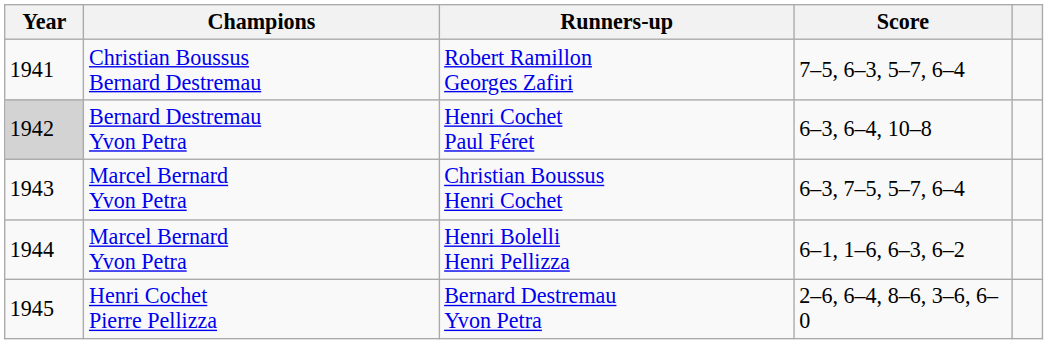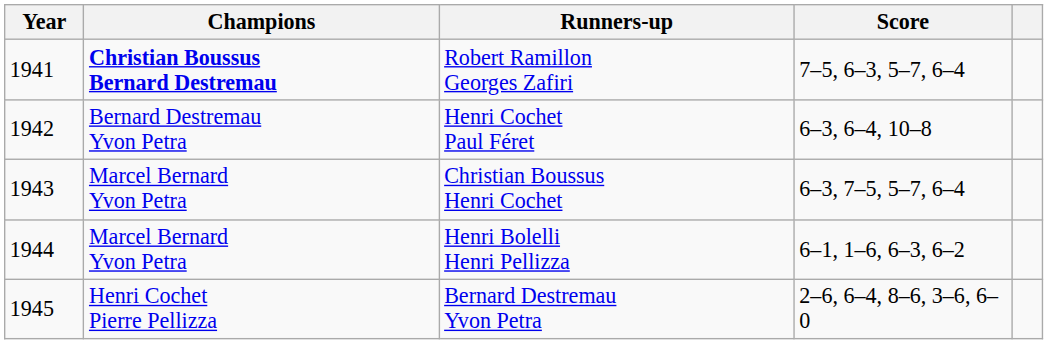(175, 69) normal -> (183, 69) bold
(32, 129) lightgrey background -> (32, 129) no background
